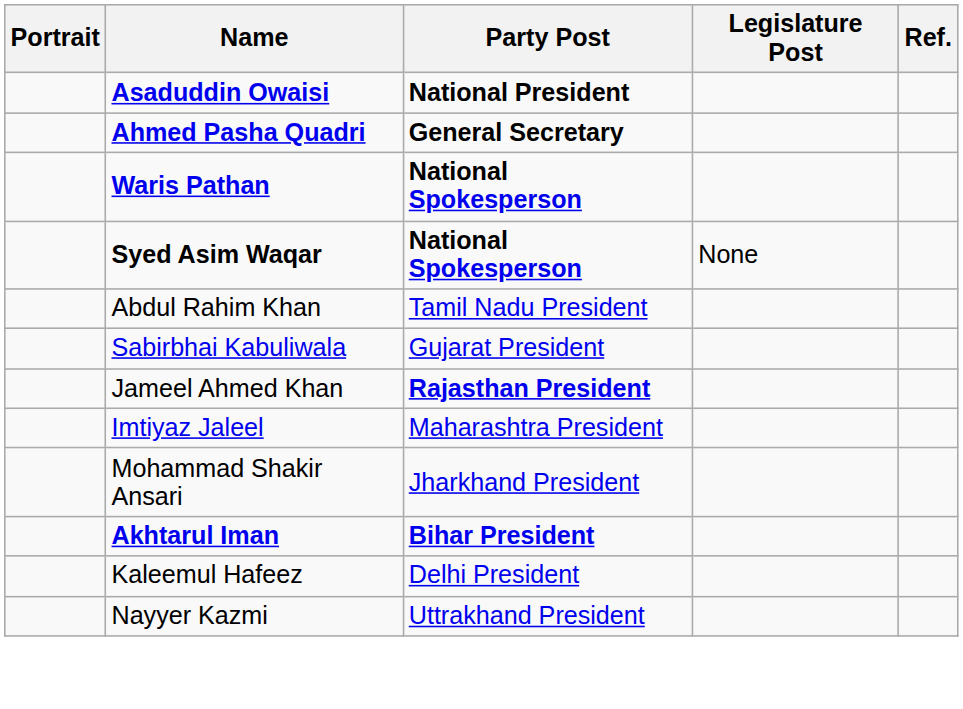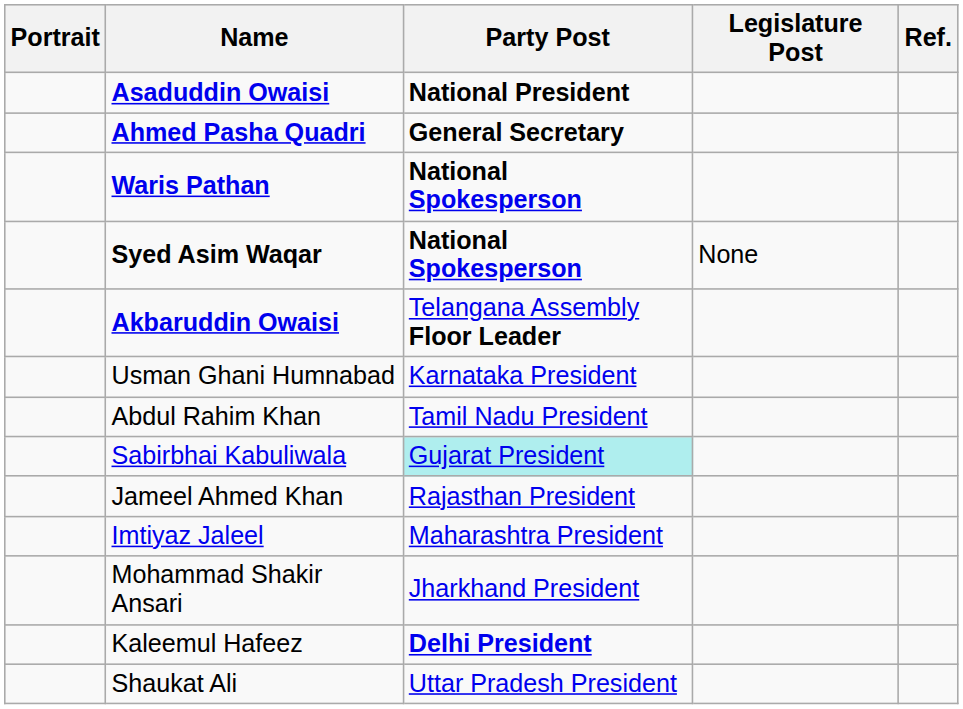+ row: (225, 322)
+ row: (253, 376)
(507, 348) no background -> (507, 456) paleturquoise background
(530, 388) bold -> (522, 496) normal
- row: (195, 535)
(494, 575) normal -> (500, 643) bold
+ row: (174, 683)
- row: (190, 615)
